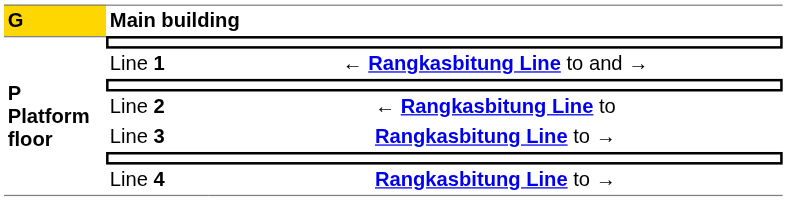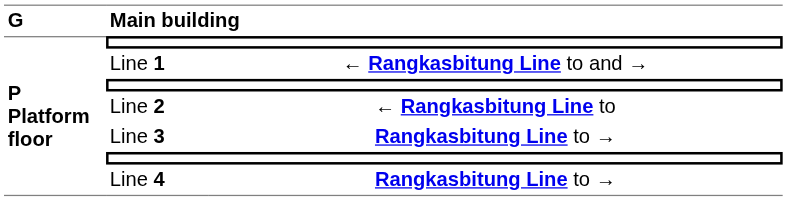(16, 20) gold background -> (16, 20) no background
